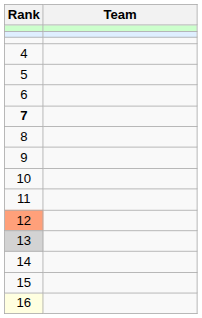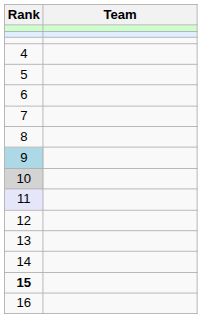(24, 116) bold -> (24, 116) normal
(24, 157) no background -> (24, 157) lightblue background
(24, 178) no background -> (24, 178) lightgrey background
(24, 199) no background -> (24, 199) lavender background
(24, 220) lightsalmon background -> (24, 220) no background
(24, 241) lightgrey background -> (24, 241) no background
(24, 282) normal -> (24, 282) bold
(24, 303) lightyellow background -> (24, 303) no background
